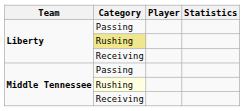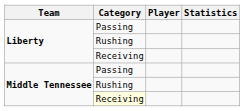(114, 41) khaki background -> (114, 41) no background
(114, 84) lightyellow background -> (114, 84) no background
(120, 99) no background -> (120, 99) lightyellow background
